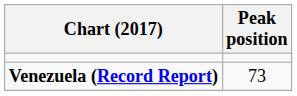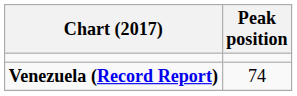(257, 76) 73 -> (257, 76) 74
